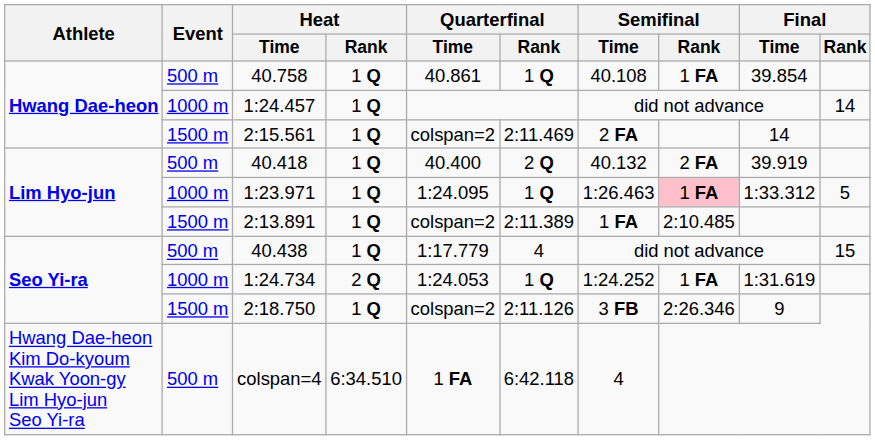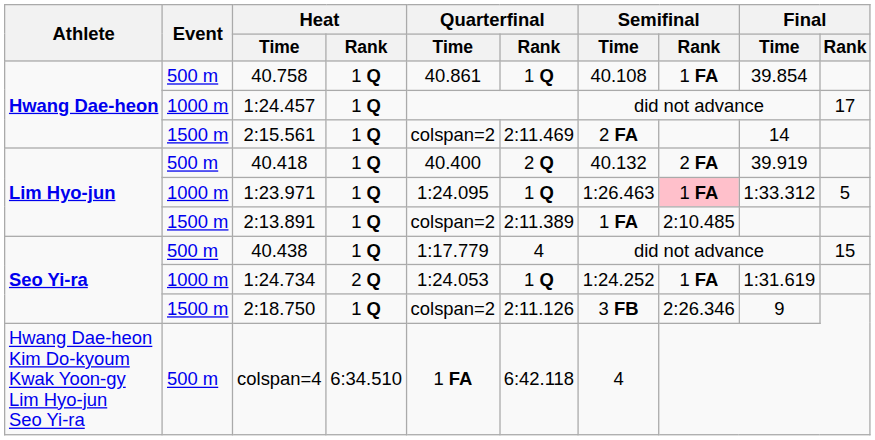(845, 105) 14 -> (845, 105) 17
